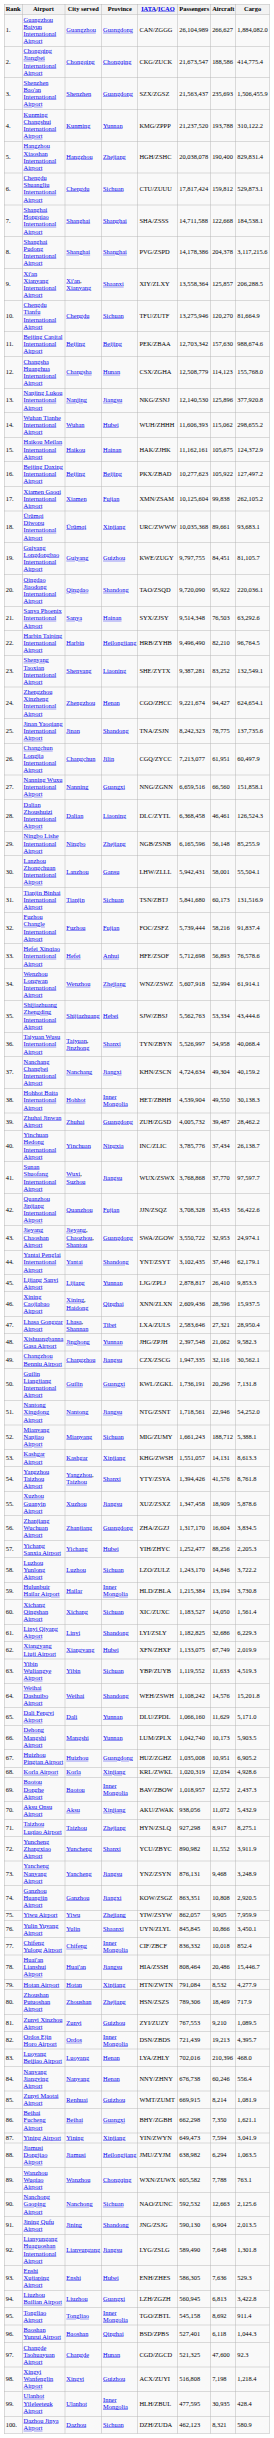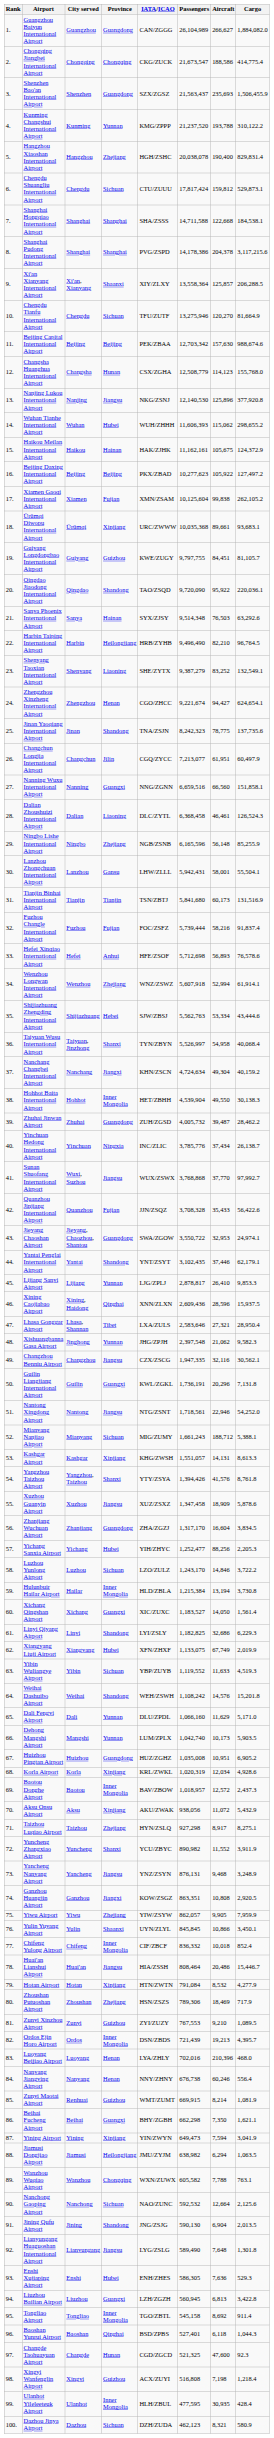(192, 671) 9,387,281 -> (192, 671) 9,387,279
(113, 900) Sichuan -> (112, 900) Tianjin
(249, 1178) 97,597.7 -> (249, 1178) 97,992.7
(113, 1612) Sichuan -> (114, 1612) Guangxi
(221, 2204) 12,663 -> (221, 2204) 12,664
